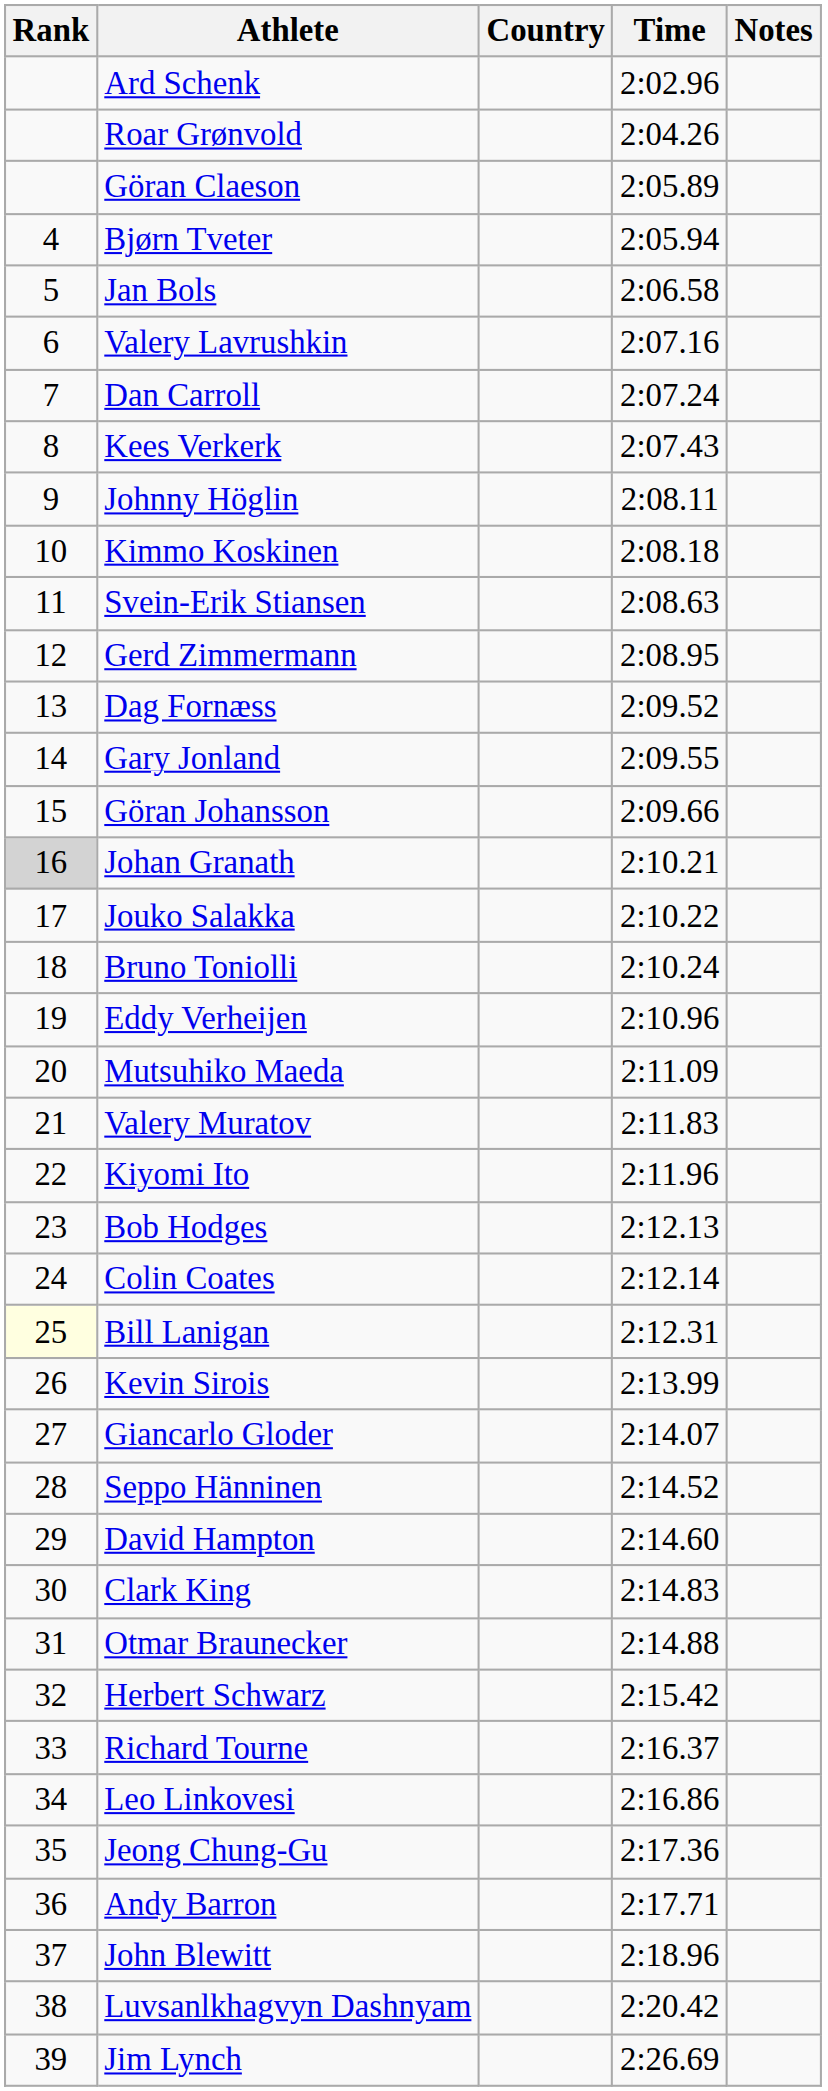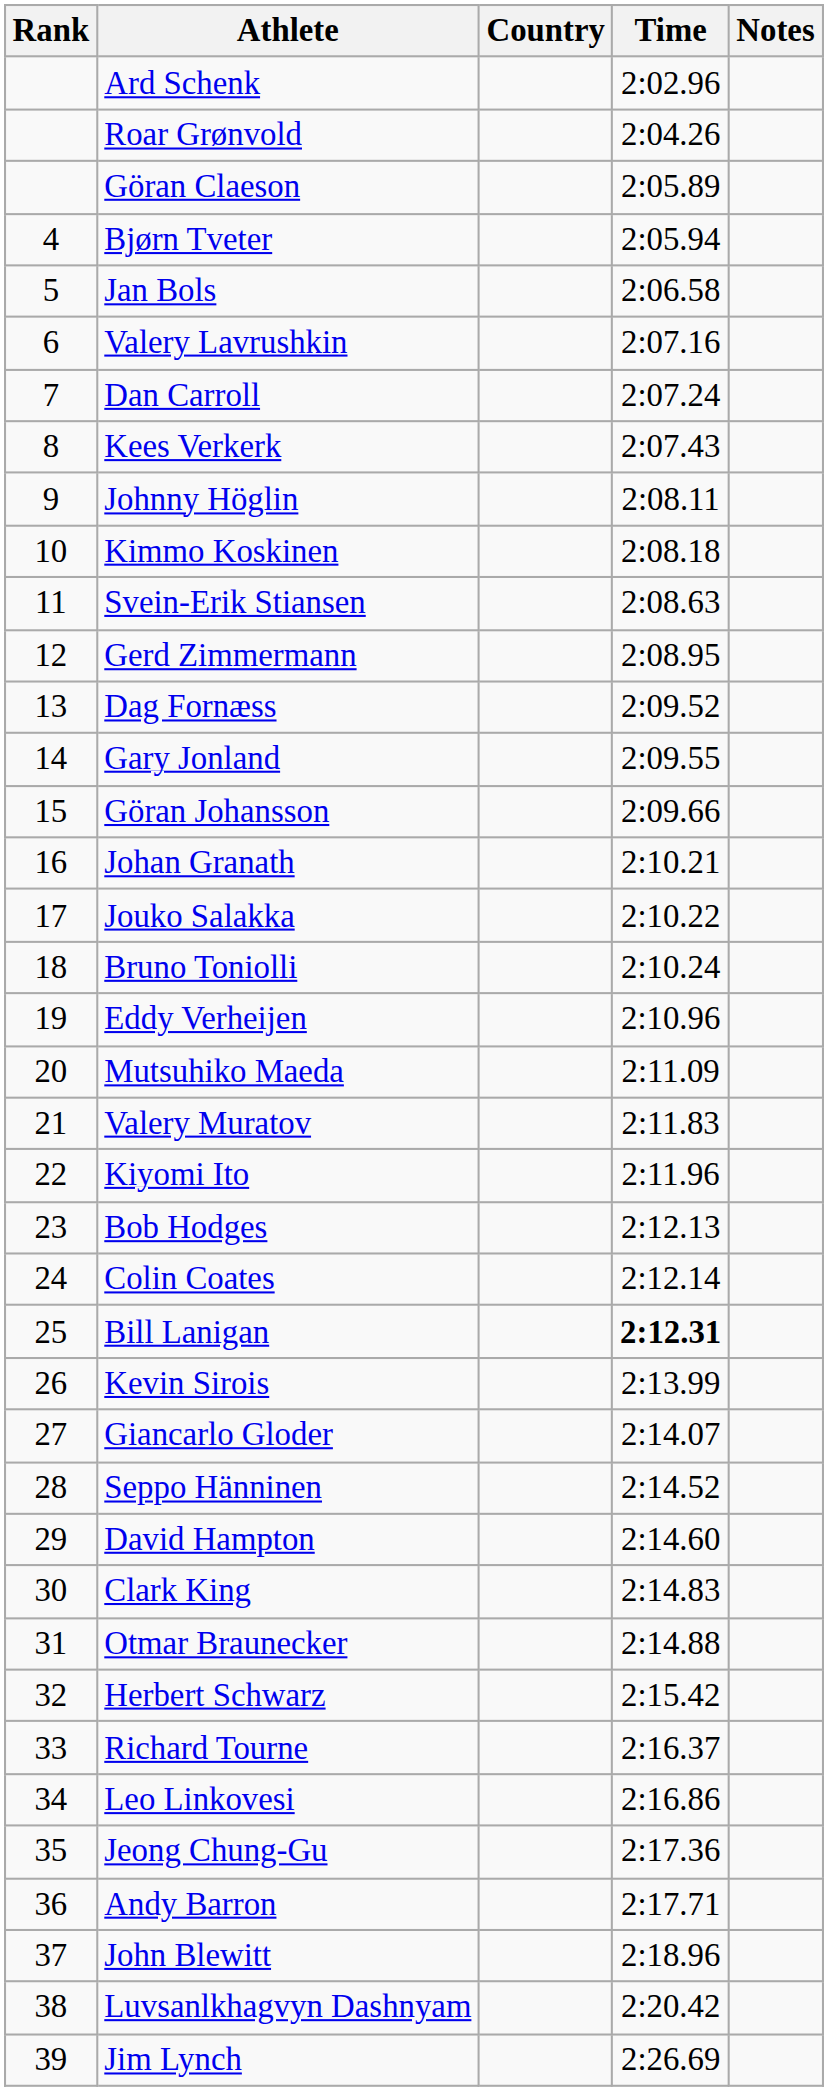(51, 862) lightgrey background -> (51, 862) no background
(51, 1330) lightyellow background -> (51, 1330) no background
(670, 1330) normal -> (671, 1330) bold
